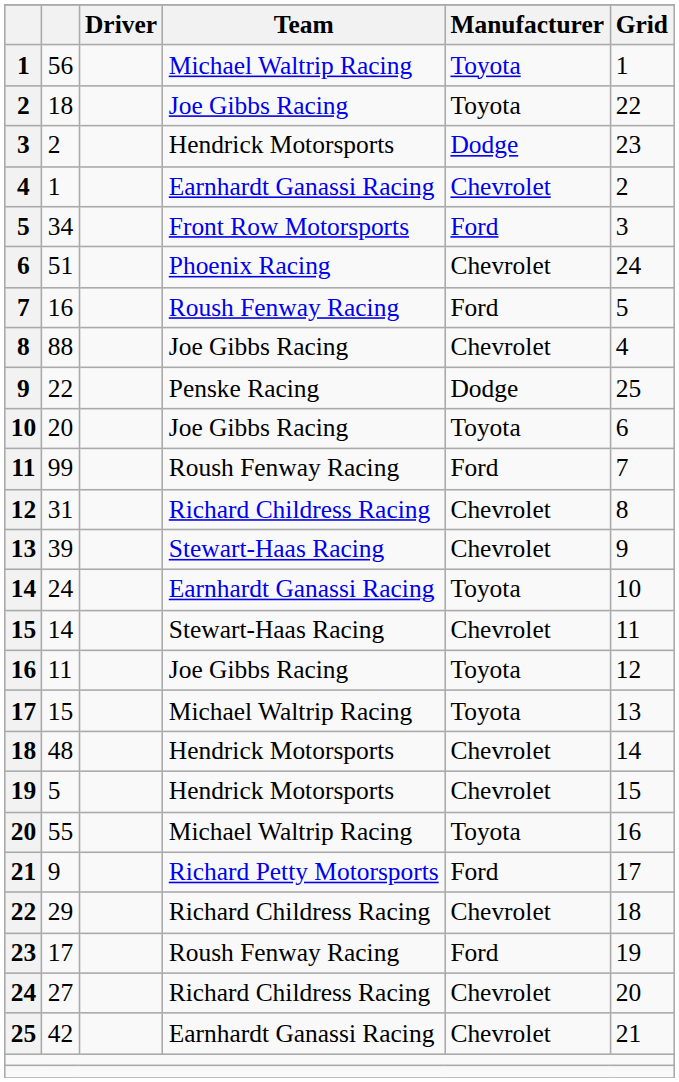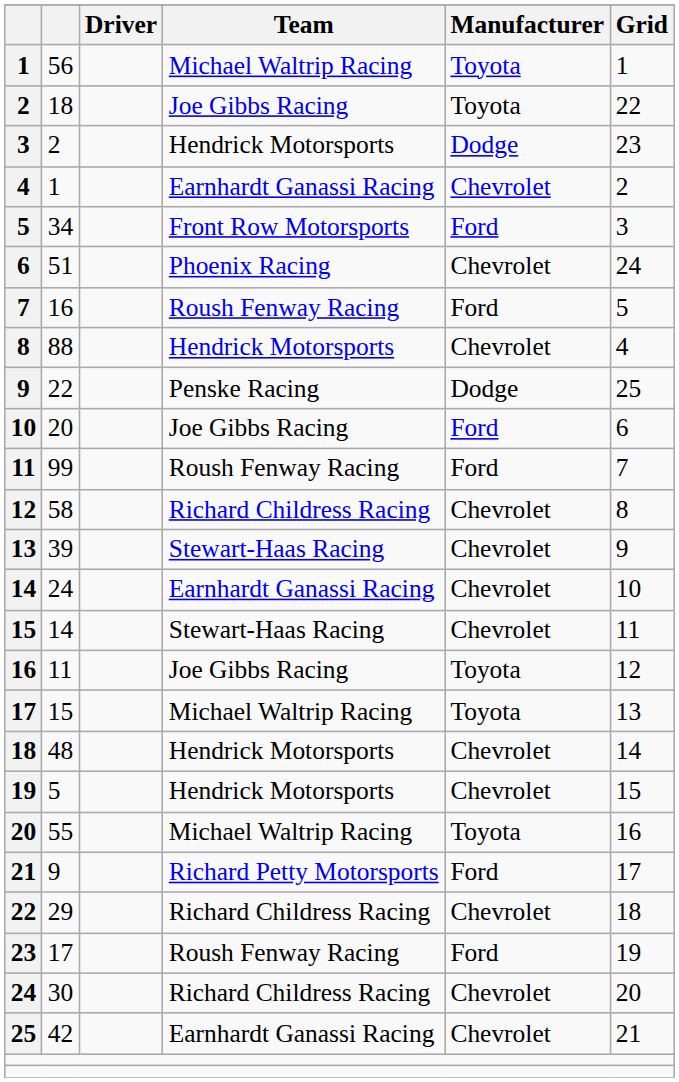(258, 347) Joe Gibbs Racing -> (281, 347) Hendrick Motorsports
(486, 428) Toyota -> (474, 428) Ford
(61, 508) 31 -> (61, 508) 58
(486, 589) Toyota -> (501, 589) Chevrolet
(61, 992) 27 -> (61, 992) 30
